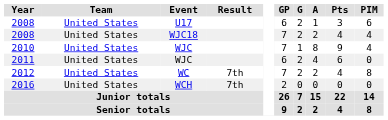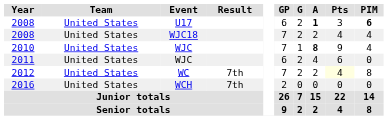(315, 23) normal -> (315, 23) bold
(369, 23) normal -> (369, 23) bold
(315, 47) normal -> (315, 47) bold
(340, 72) no background -> (340, 72) lightyellow background
